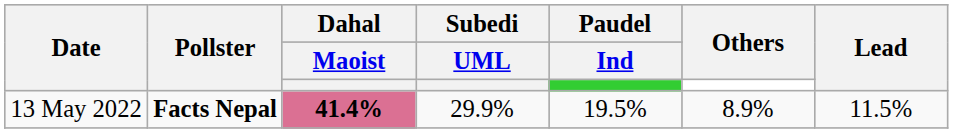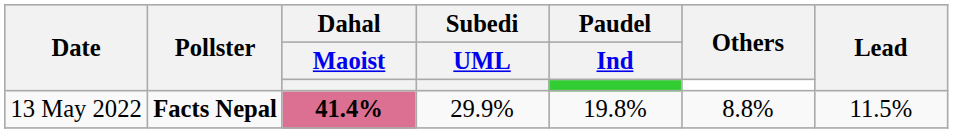(615, 109) 19.5% -> (615, 109) 19.8%
(748, 109) 8.9% -> (748, 109) 8.8%
